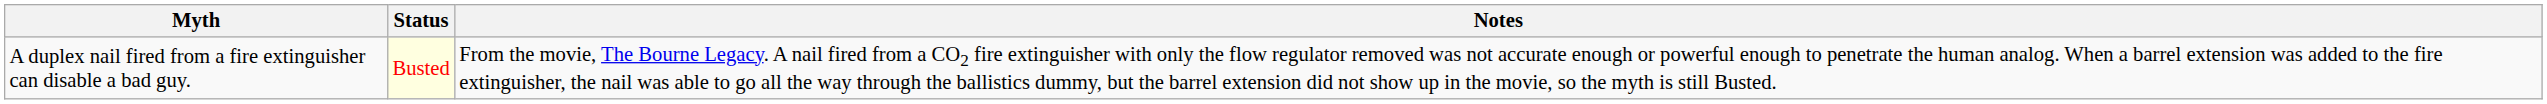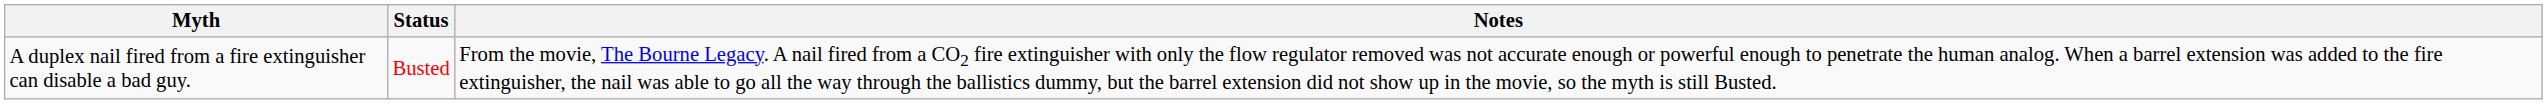(421, 67) lightyellow background -> (421, 67) no background
